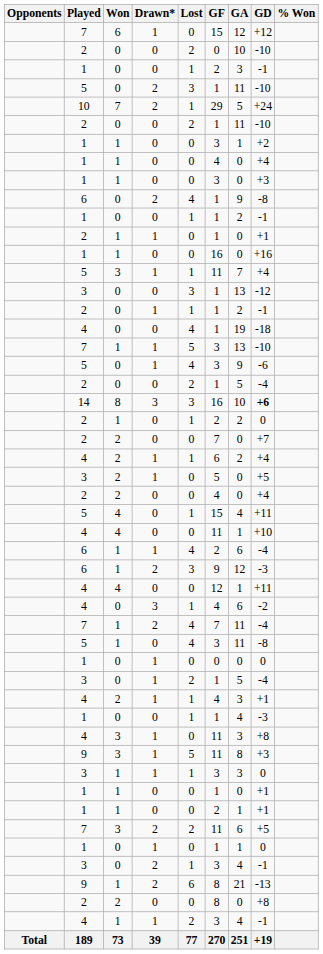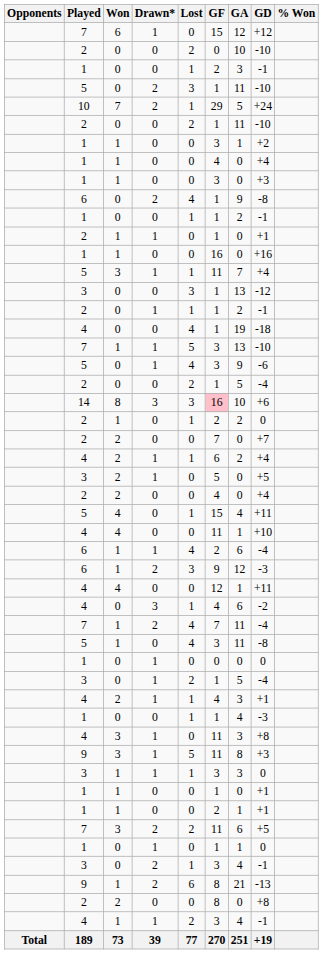(217, 402) no background -> (217, 402) pink background
(263, 402) bold -> (263, 402) normal
